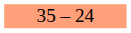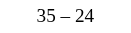(65, 16) lightsalmon background -> (65, 16) no background
